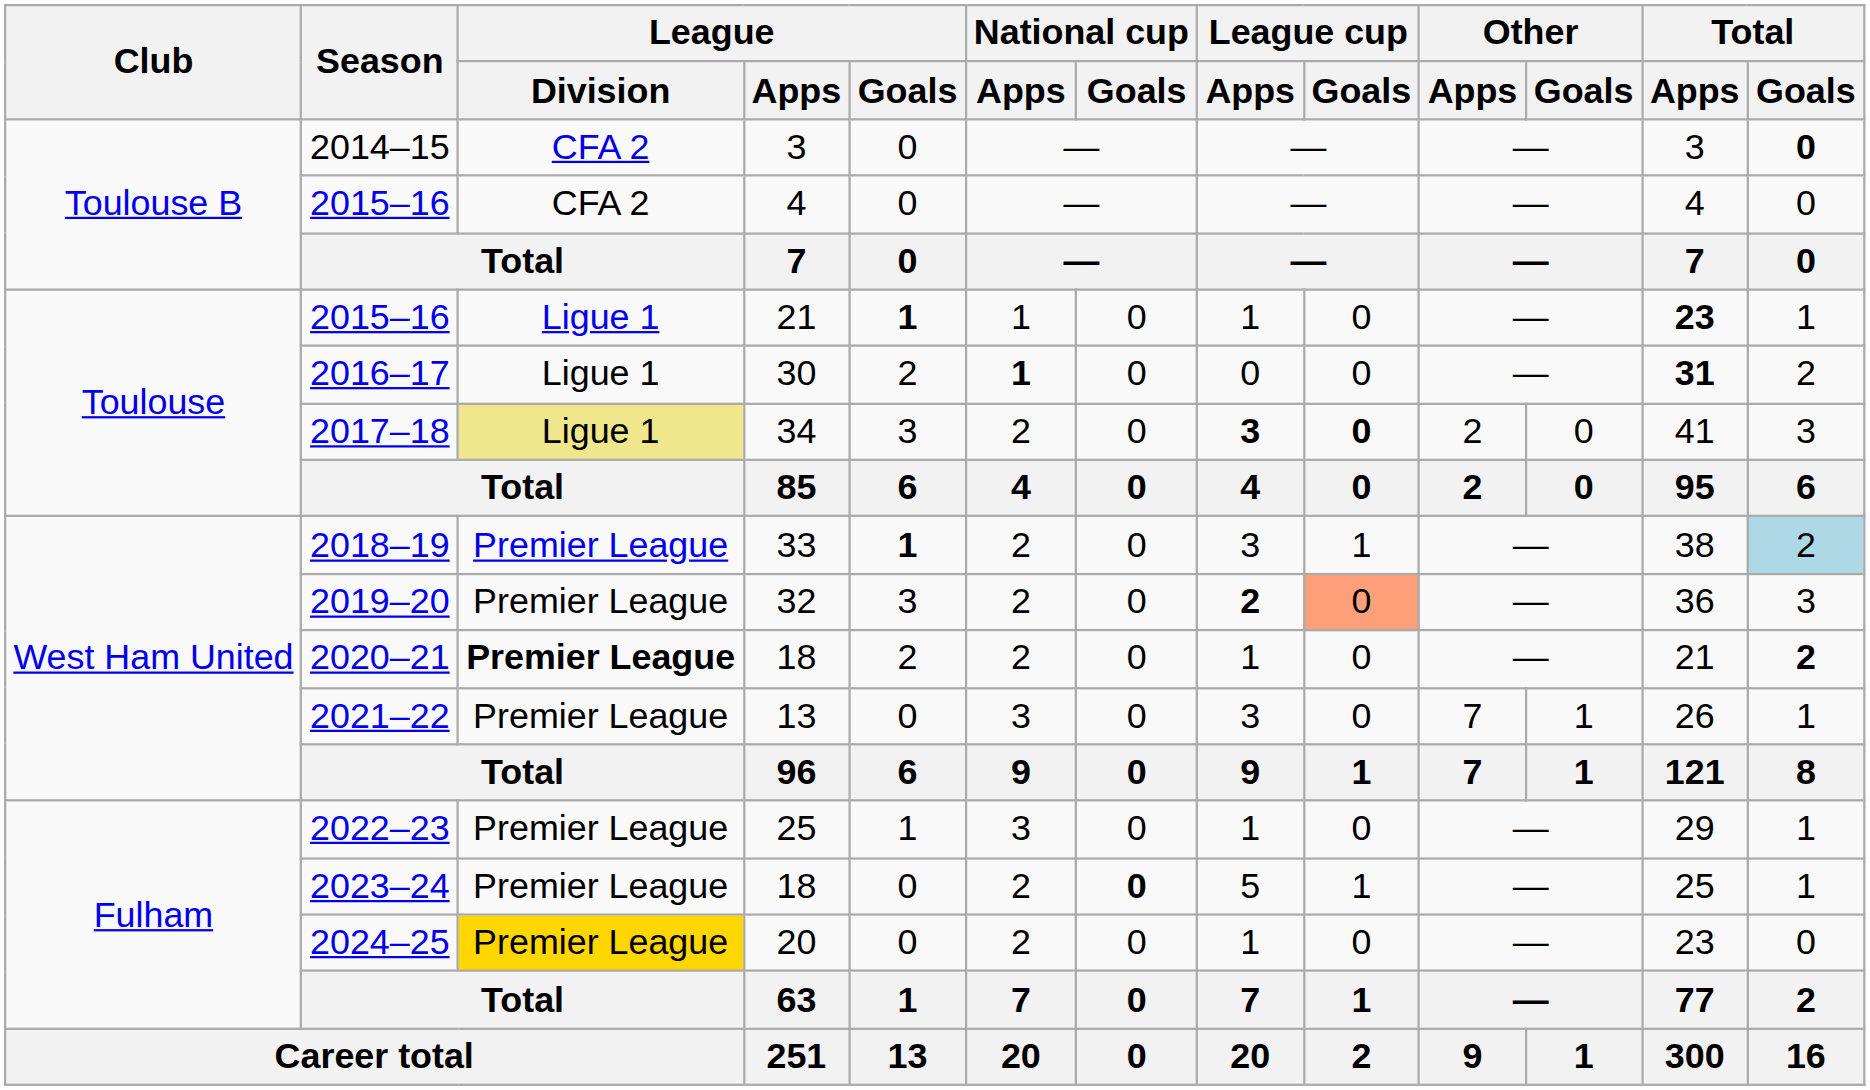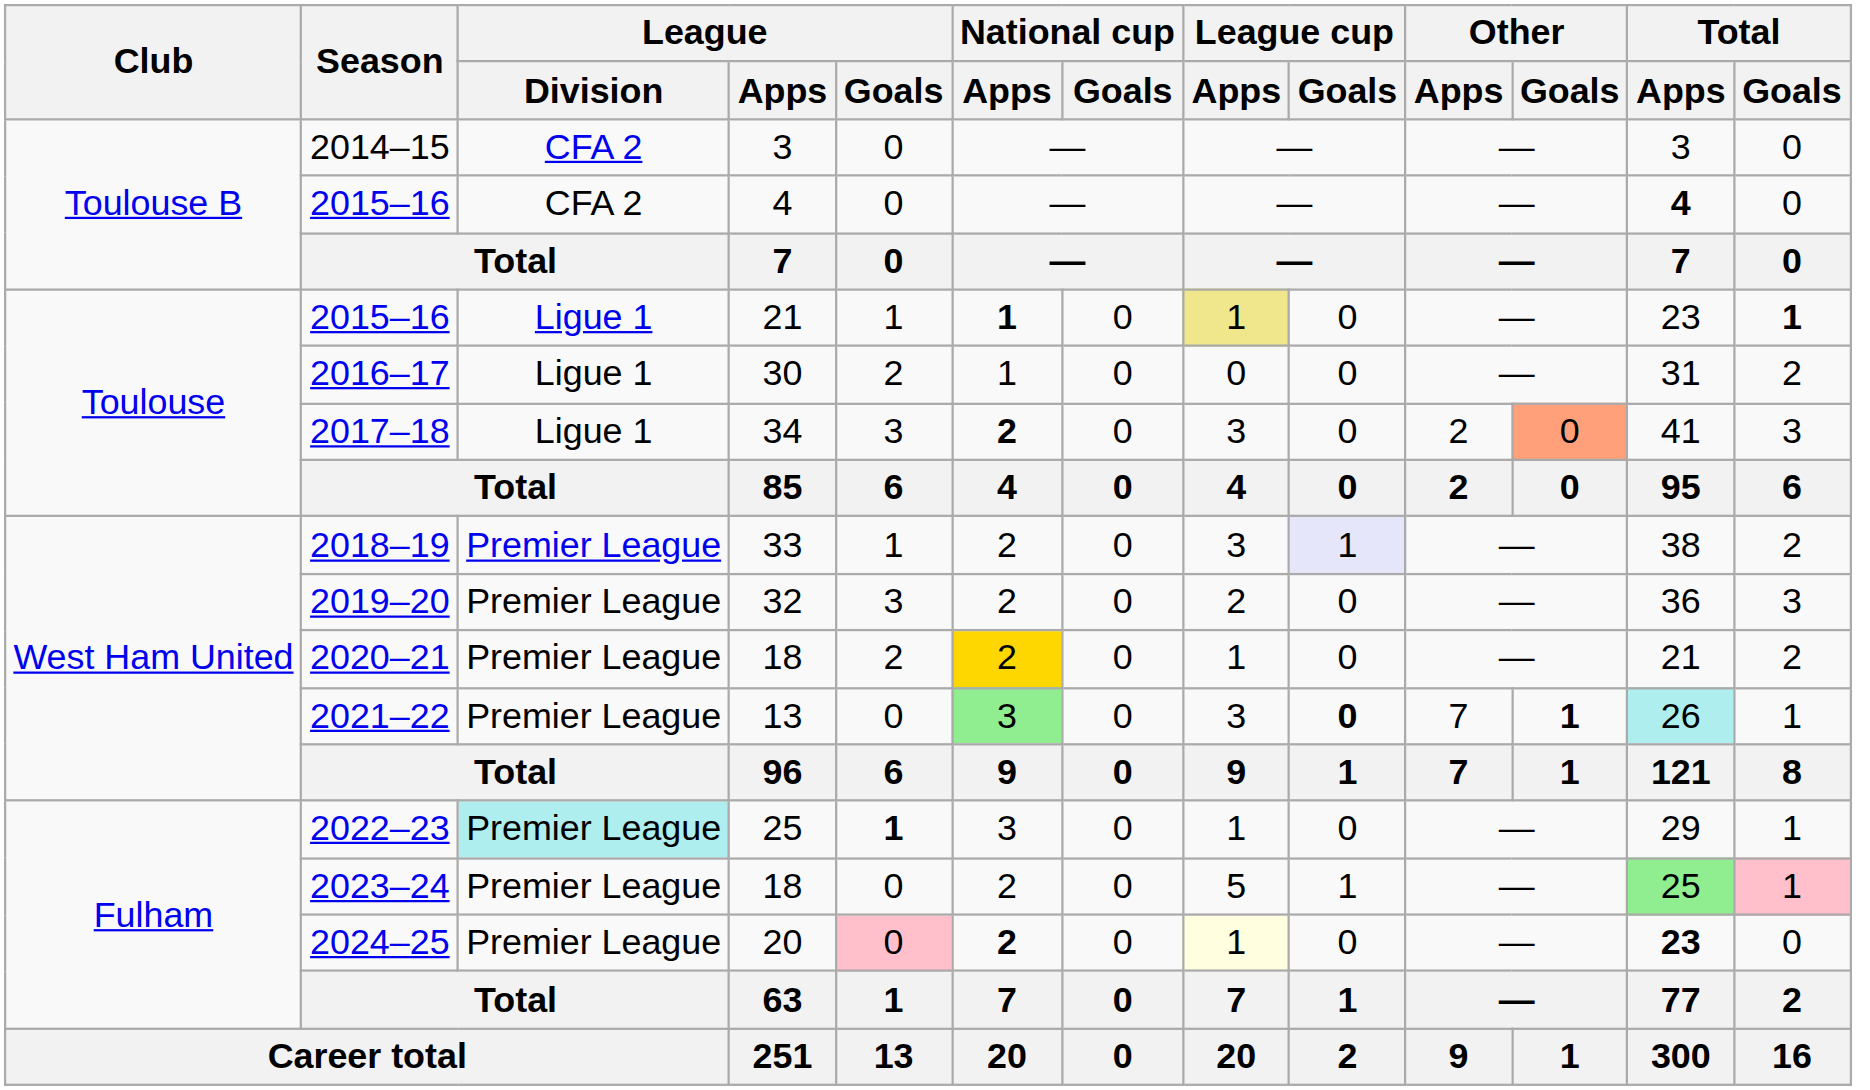(1806, 146) bold -> (1792, 146) normal
(1695, 203) normal -> (1681, 203) bold
(908, 317) bold -> (894, 317) normal
(1021, 317) normal -> (1007, 317) bold
(1250, 317) no background -> (1236, 317) khaki background
(1695, 317) bold -> (1681, 317) normal
(1806, 317) normal -> (1792, 317) bold
(1021, 373) bold -> (1007, 373) normal
(1695, 373) bold -> (1681, 373) normal
(601, 430) khaki background -> (594, 430) no background
(1021, 430) normal -> (1007, 430) bold
(1250, 430) bold -> (1236, 430) normal
(1361, 430) bold -> (1347, 430) normal
(1584, 430) no background -> (1570, 430) lightsalmon background
(908, 544) bold -> (894, 544) normal
(1361, 544) no background -> (1347, 544) lavender background
(1806, 544) lightblue background -> (1792, 544) no background
(1250, 601) bold -> (1236, 601) normal
(1361, 601) lightsalmon background -> (1347, 601) no background
(601, 658) bold -> (594, 658) normal
(1021, 658) no background -> (1007, 658) gold background
(1806, 658) bold -> (1792, 658) normal
(1021, 714) no background -> (1007, 714) lightgreen background
(1361, 714) normal -> (1347, 715) bold
(1584, 714) normal -> (1570, 715) bold
(1695, 714) no background -> (1681, 714) paleturquoise background
(601, 828) no background -> (594, 828) paleturquoise background
(908, 828) normal -> (894, 828) bold
(1137, 885) bold -> (1123, 885) normal
(1695, 885) no background -> (1681, 885) lightgreen background
(1806, 885) no background -> (1792, 885) pink background
(601, 942) gold background -> (594, 942) no background
(908, 942) no background -> (894, 942) pink background
(1021, 942) normal -> (1007, 942) bold
(1250, 942) no background -> (1236, 942) lightyellow background
(1695, 942) normal -> (1681, 942) bold
